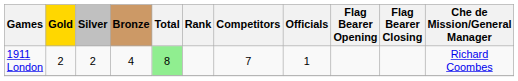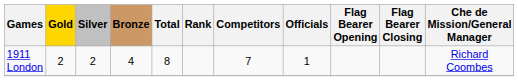(167, 60) lightgreen background -> (167, 60) no background
